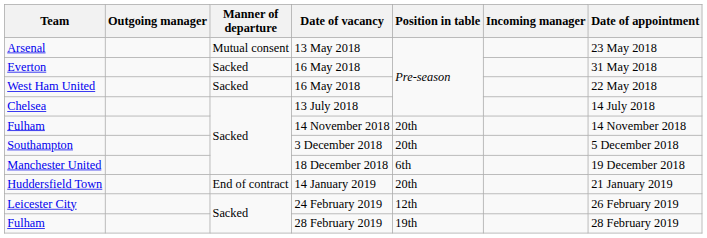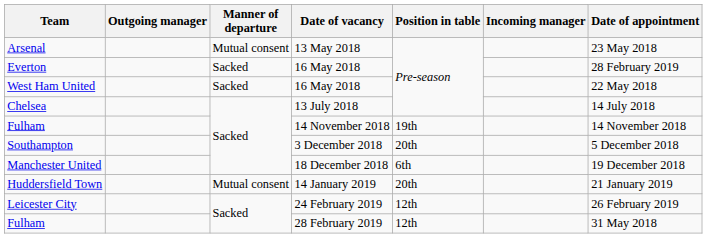(624, 67) 31 May 2018 -> (635, 67) 28 February 2019
(406, 125) 20th -> (406, 125) 19th
(251, 184) End of contract -> (251, 184) Mutual consent
(406, 223) 19th -> (406, 223) 12th
(635, 223) 28 February 2019 -> (624, 223) 31 May 2018
